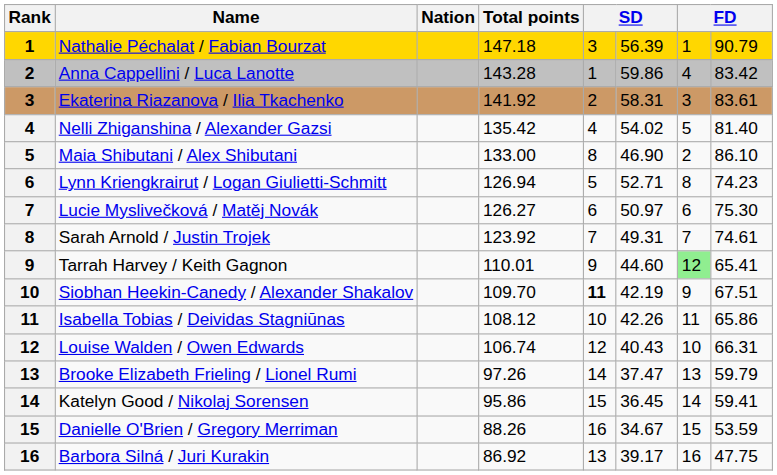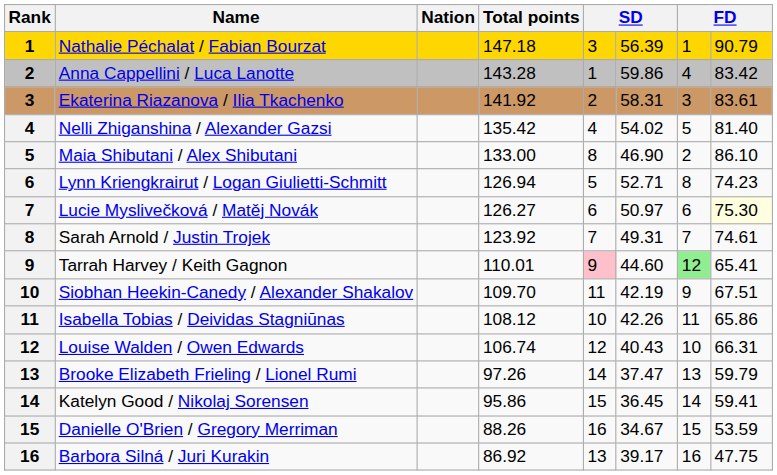(736, 210) no background -> (736, 210) lightyellow background
(592, 264) no background -> (592, 264) pink background
(597, 292) bold -> (596, 292) normal
